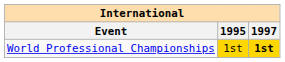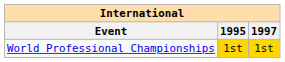(264, 48) bold -> (264, 48) normal
